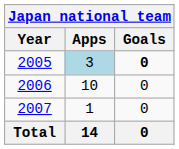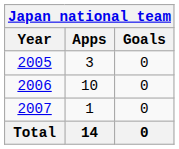(89, 63) lightblue background -> (89, 63) no background
(144, 63) bold -> (144, 63) normal
